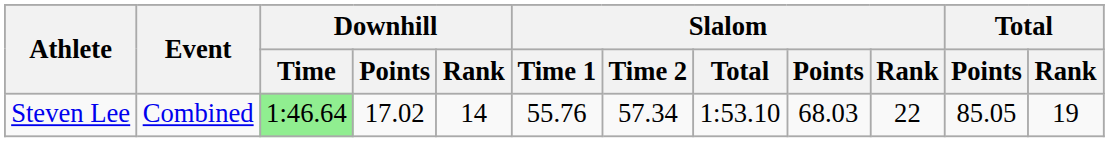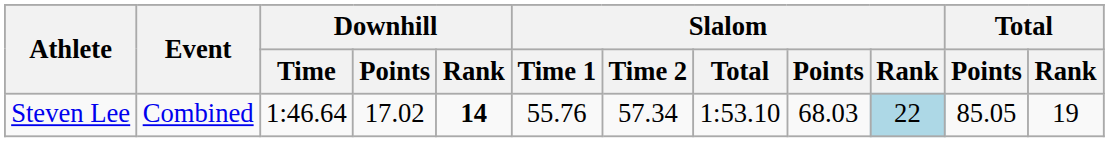(306, 114) lightgreen background -> (306, 114) no background
(474, 114) normal -> (474, 114) bold
(907, 114) no background -> (907, 114) lightblue background
